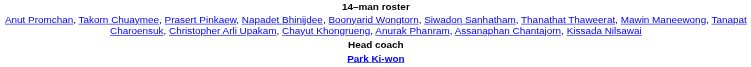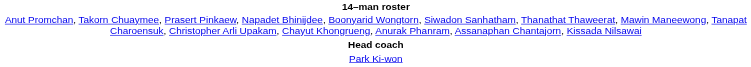(376, 58) bold -> (376, 58) normal
